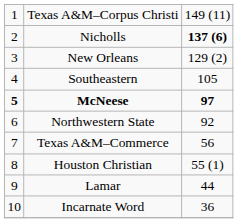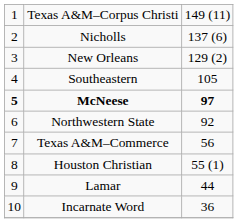(207, 36) bold -> (207, 36) normal
